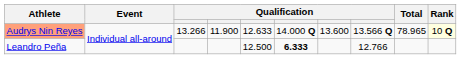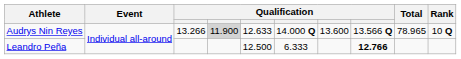(45, 32) lightsalmon background -> (45, 32) no background
(224, 32) no background -> (224, 32) lightgrey background
(442, 32) lightyellow background -> (442, 32) no background
(296, 47) bold -> (296, 47) normal
(373, 47) normal -> (373, 47) bold
